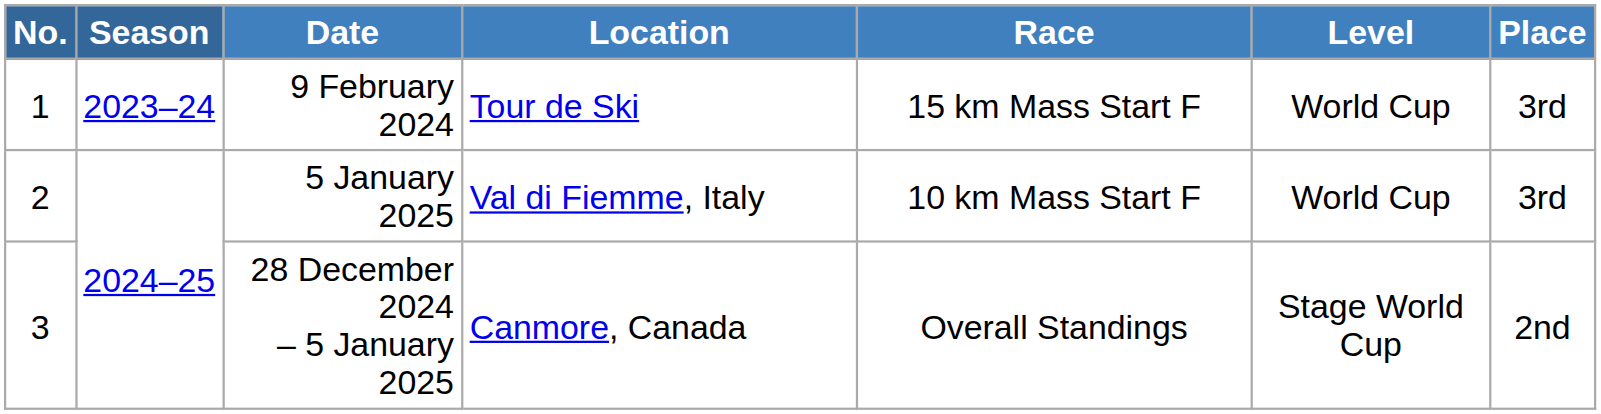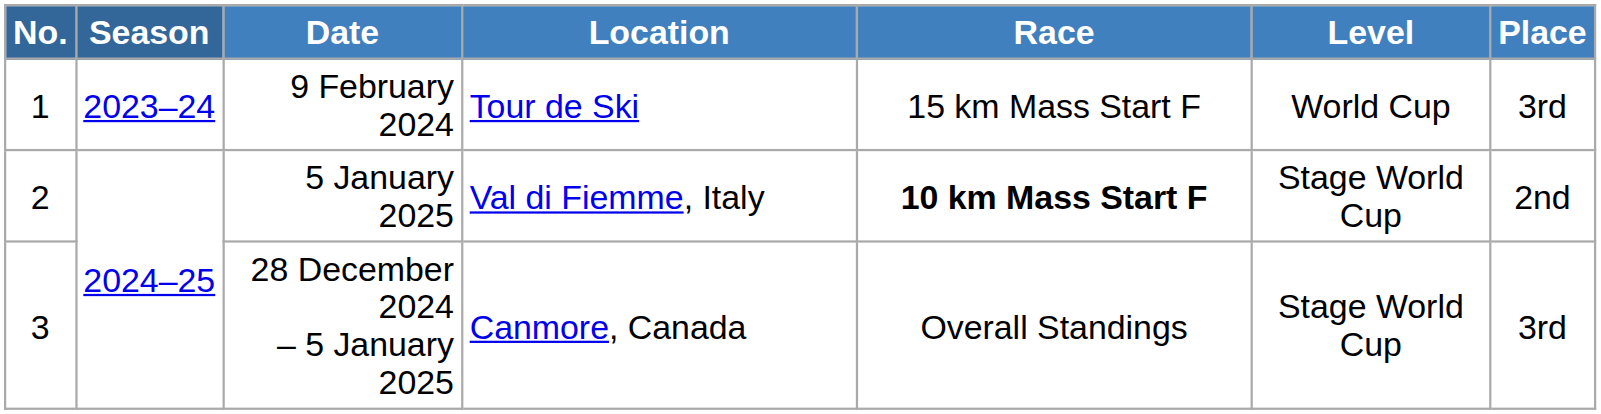(1054, 196) normal -> (1054, 196) bold
(1371, 196) World Cup -> (1371, 196) Stage World Cup
(1542, 196) 3rd -> (1542, 196) 2nd
(1542, 326) 2nd -> (1542, 326) 3rd
